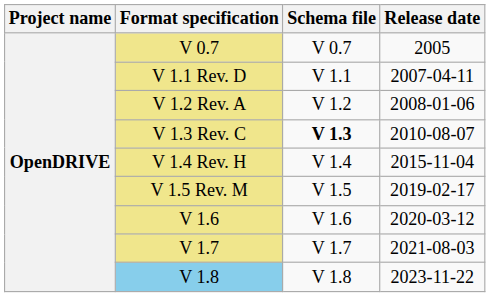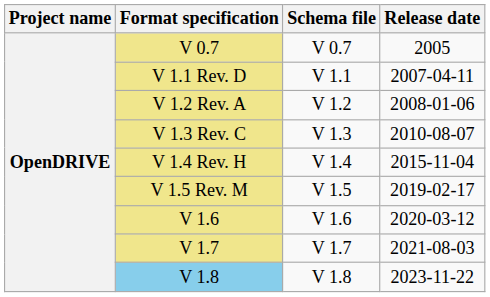(332, 133) bold -> (332, 133) normal
